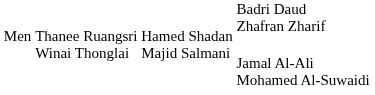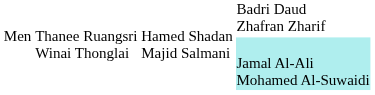(303, 72) no background -> (303, 72) paleturquoise background
